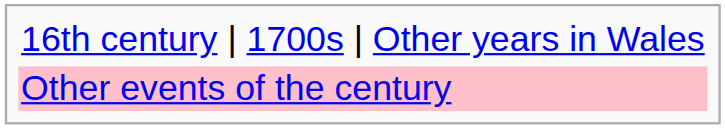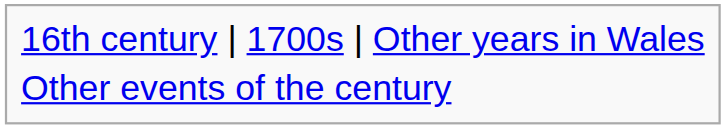(236, 88) pink background -> (236, 88) no background
